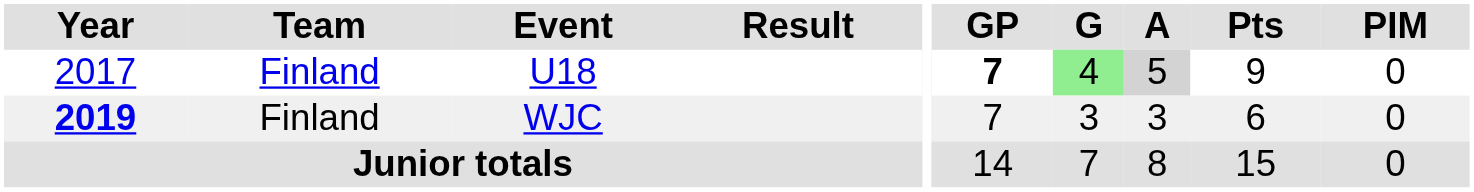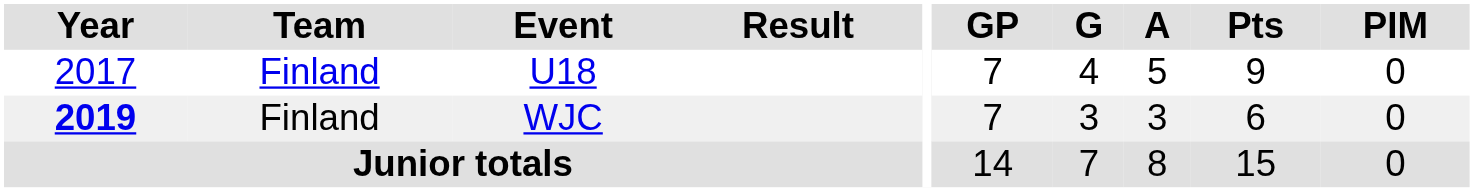(993, 72) bold -> (993, 72) normal
(1089, 72) lightgreen background -> (1089, 72) no background
(1157, 72) lightgrey background -> (1157, 72) no background
